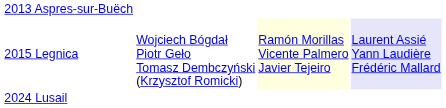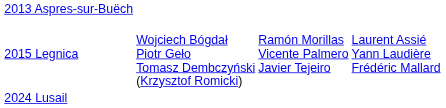(303, 54) lightyellow background -> (303, 54) no background
(396, 54) lavender background -> (396, 54) no background
